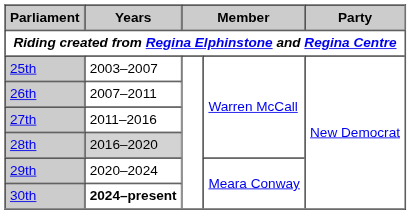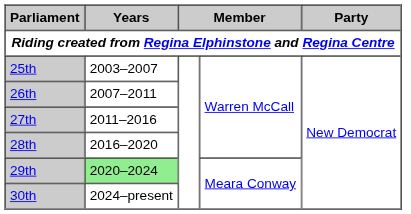(124, 145) lightgrey background -> (124, 145) no background
(124, 170) no background -> (124, 170) lightgreen background
(133, 196) bold -> (131, 196) normal
